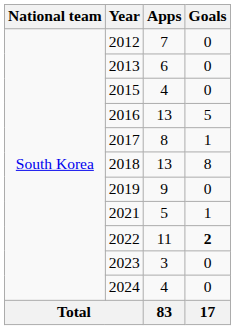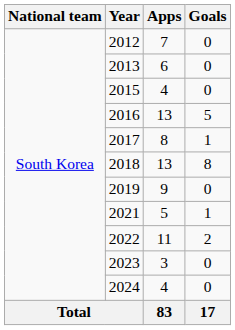(208, 238) bold -> (208, 238) normal
